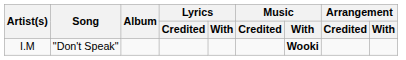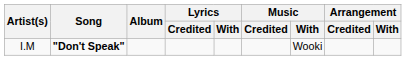(86, 47) normal -> (89, 47) bold
(303, 47) bold -> (307, 47) normal
